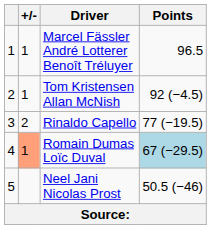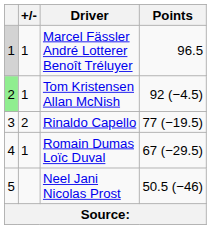(11, 51) no background -> (11, 51) lightgrey background
(11, 94) no background -> (11, 94) lightgreen background
(25, 151) lightsalmon background -> (25, 151) no background
(173, 151) lightblue background -> (173, 151) no background
